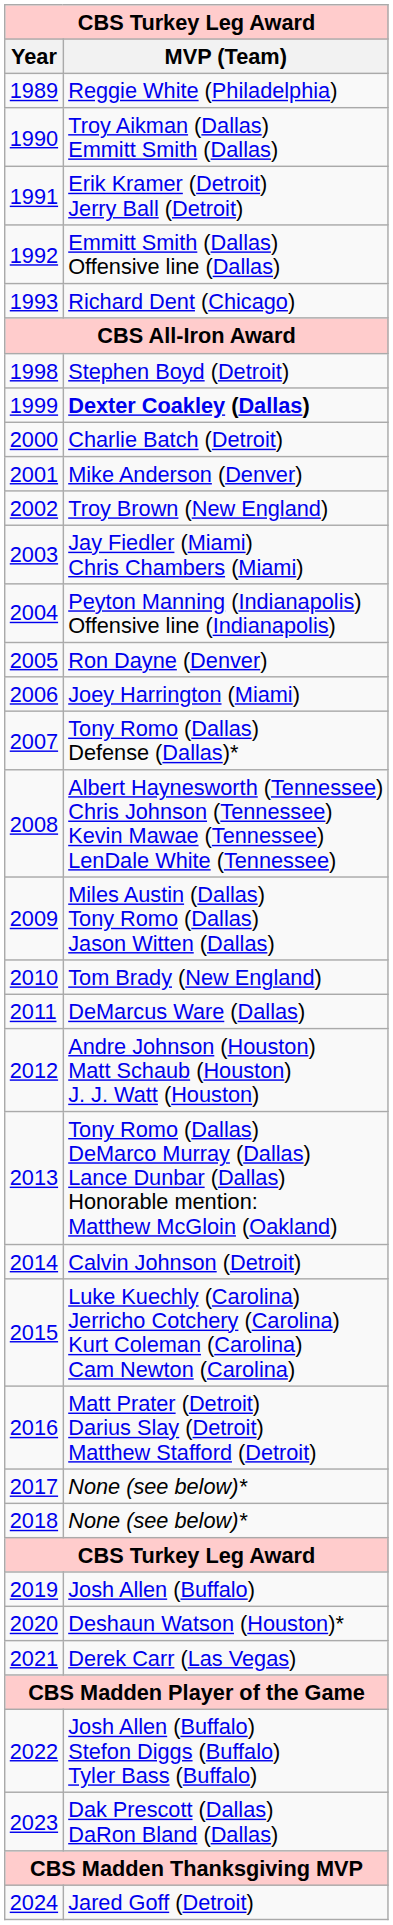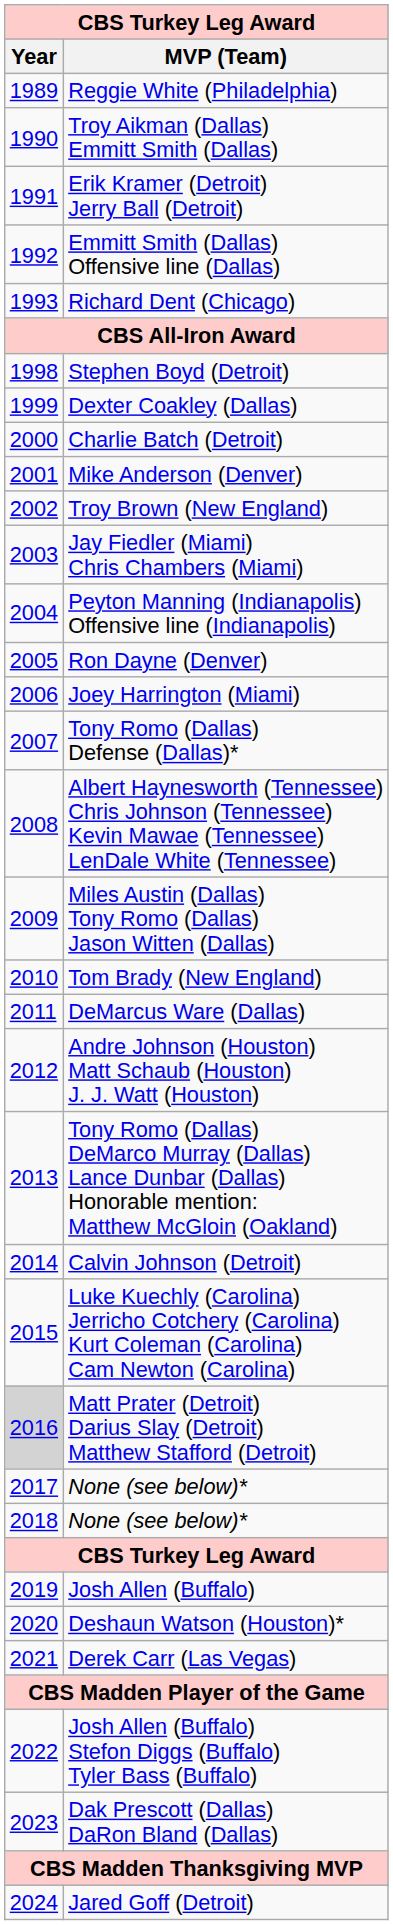(189, 405) bold -> (183, 405) normal
(34, 1427) no background -> (34, 1427) lightgrey background
